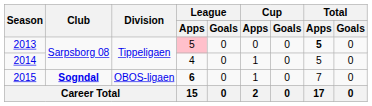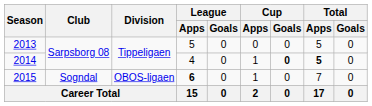(192, 45) pink background -> (192, 45) no background
(319, 45) bold -> (319, 45) normal
(287, 61) normal -> (287, 61) bold
(319, 61) normal -> (319, 61) bold
(79, 77) bold -> (79, 77) normal
